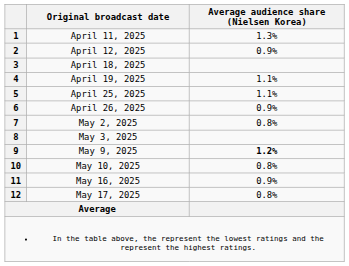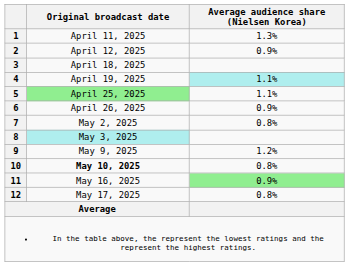(267, 79) no background -> (267, 79) paleturquoise background
(108, 94) no background -> (108, 94) lightgreen background
(108, 137) no background -> (108, 137) paleturquoise background
(267, 151) bold -> (267, 151) normal
(108, 166) normal -> (108, 166) bold
(267, 180) no background -> (267, 180) lightgreen background
